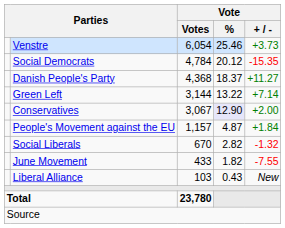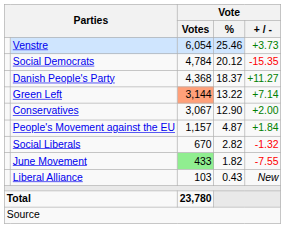(199, 95) no background -> (199, 95) lightsalmon background
(229, 111) lavender background -> (229, 111) no background
(203, 161) no background -> (203, 161) lightgreen background
